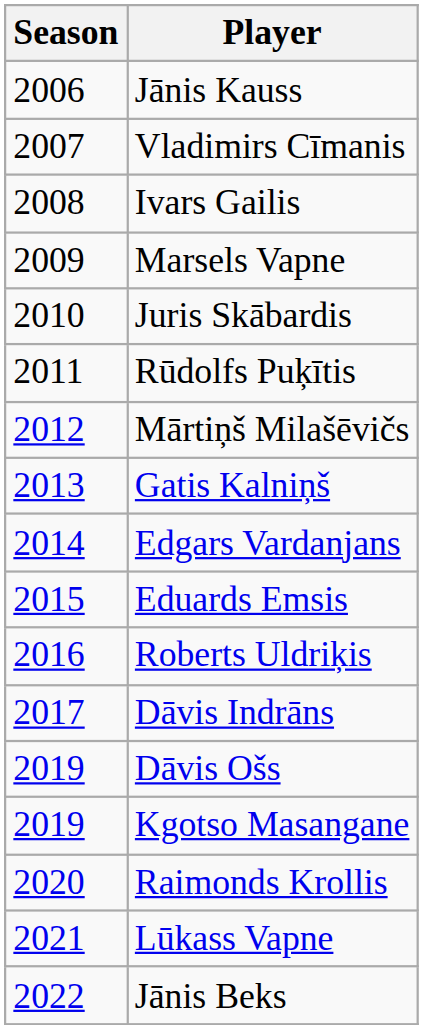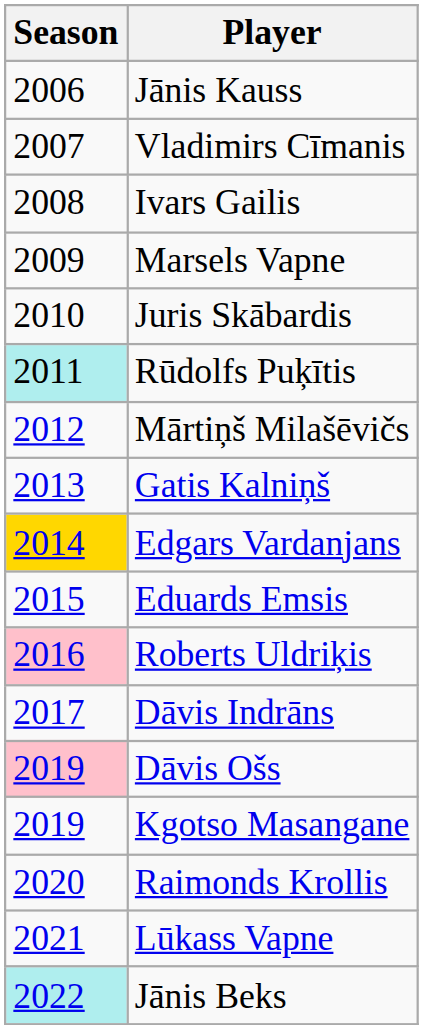(48, 372) no background -> (48, 372) paleturquoise background
(49, 542) no background -> (49, 542) gold background
(49, 655) no background -> (49, 655) pink background
(49, 768) no background -> (49, 768) pink background
(49, 994) no background -> (49, 994) paleturquoise background
